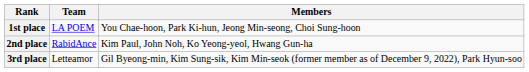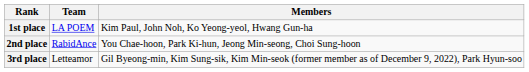(231, 28) You Chae-hoon, Park Ki-hun, Jeong Min-seong, Choi Sung-hoon -> (207, 28) Kim Paul, John Noh, Ko Yeong-yeol, Hwang Gun-ha
(207, 43) Kim Paul, John Noh, Ko Yeong-yeol, Hwang Gun-ha -> (231, 43) You Chae-hoon, Park Ki-hun, Jeong Min-seong, Choi Sung-hoon
